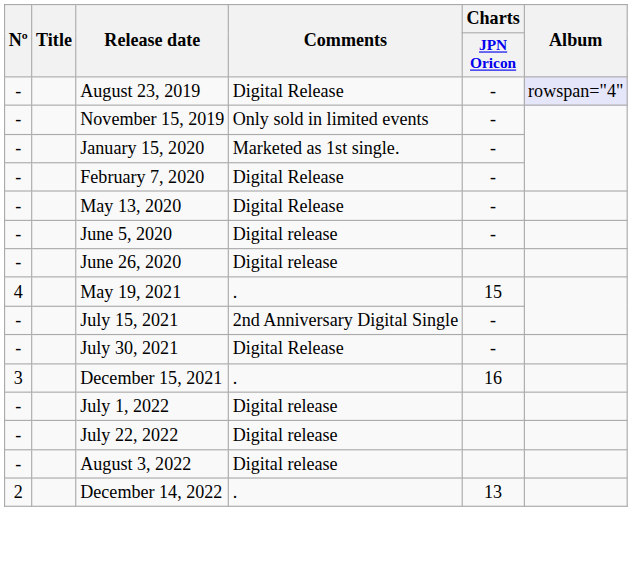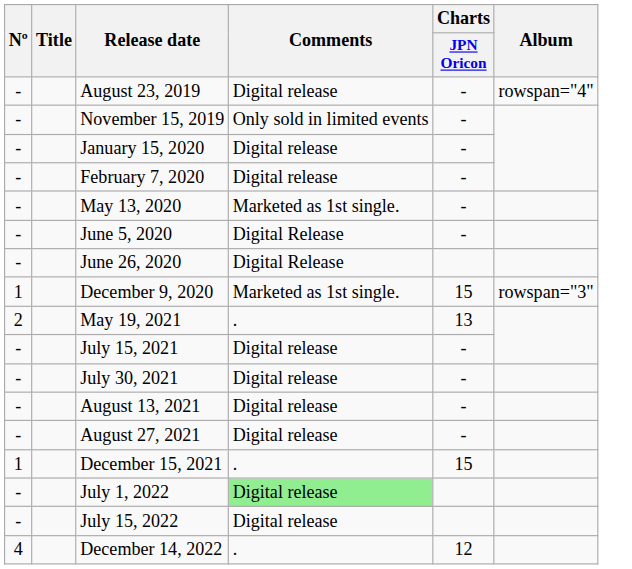(288, 90) Digital Release -> (285, 90) Digital release
(576, 90) lavender background -> (546, 90) no background
(316, 148) Marketed as 1st single. -> (285, 148) Digital release
(288, 176) Digital Release -> (285, 176) Digital release
(288, 205) Digital Release -> (316, 205) Marketed as 1st single.
(285, 234) Digital release -> (288, 234) Digital Release
(285, 262) Digital release -> (288, 262) Digital Release
+ row: (147, 291)
(18, 291) 4 -> (18, 320) 2
(493, 291) 15 -> (464, 320) 13
(345, 320) 2nd Anniversary Digital Single -> (285, 349) Digital release
(288, 349) Digital Release -> (285, 377) Digital release
+ row: (140, 406)
+ row: (140, 435)
(18, 377) 3 -> (18, 463) 1
(493, 377) 16 -> (464, 463) 15
(285, 406) no background -> (285, 492) lightgreen background
+ row: (129, 521)
- row: (129, 435)
- row: (136, 463)
(18, 492) 2 -> (18, 549) 4
(493, 492) 13 -> (464, 549) 12
